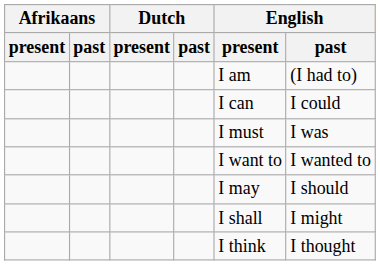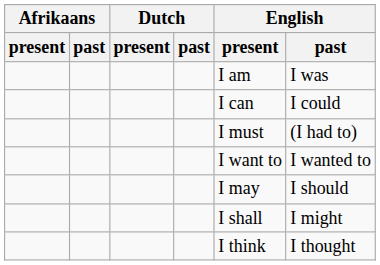(324, 75) (I had to) -> (309, 75) I was
(309, 132) I was -> (324, 132) (I had to)
